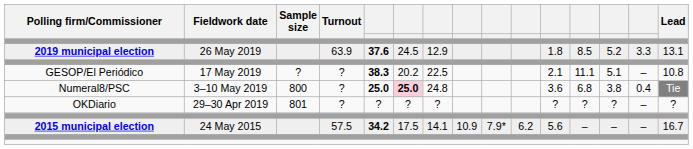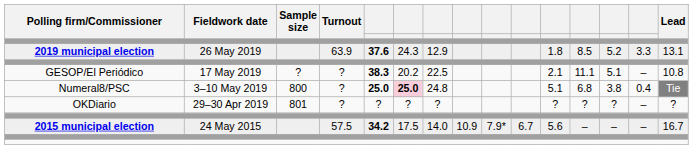(408, 52) 24.5 -> (408, 52) 24.3
(555, 89) 3.6 -> (555, 89) 5.1
(437, 126) 14.1 -> (437, 126) 14.0
(526, 126) 6.2 -> (526, 126) 6.7
